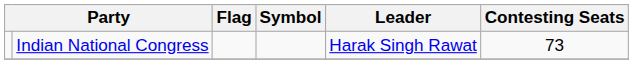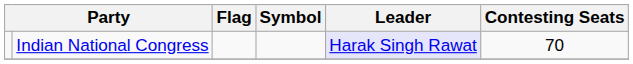(403, 45) no background -> (403, 45) lavender background
(555, 45) 73 -> (555, 45) 70
